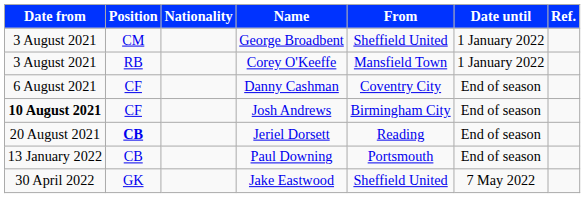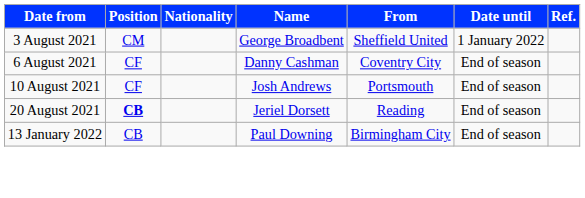- row: (292, 63)
(55, 110) bold -> (55, 87) normal
(401, 110) Birmingham City -> (401, 87) Portsmouth
(401, 157) Portsmouth -> (401, 134) Birmingham City
- row: (292, 181)
